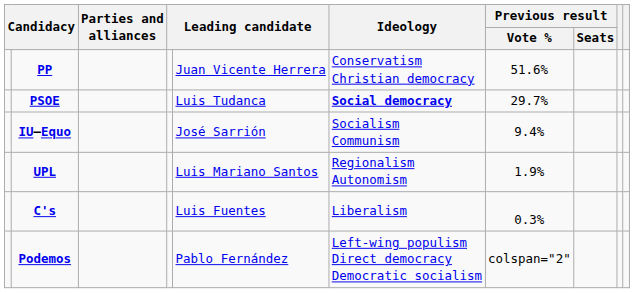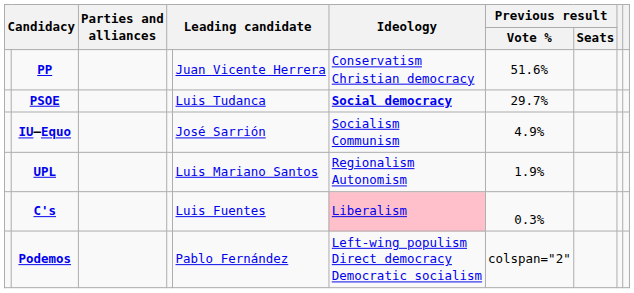(529, 132) 9.4% -> (529, 132) 4.9%
(369, 211) no background -> (369, 211) pink background
